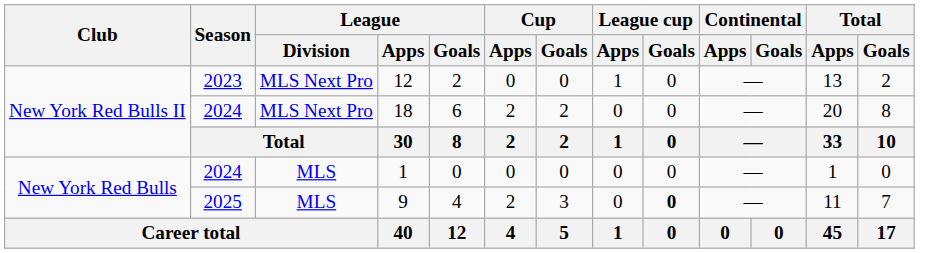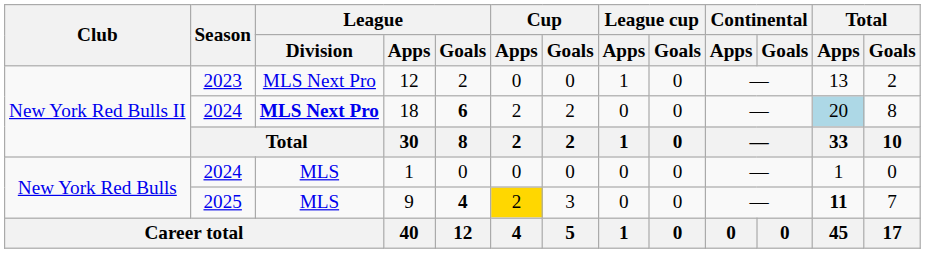(316, 111) normal -> (319, 111) bold
(457, 111) normal -> (463, 111) bold
(832, 111) no background -> (838, 111) lightblue background
(457, 202) normal -> (463, 202) bold
(510, 202) no background -> (516, 202) gold background
(671, 202) bold -> (677, 202) normal
(832, 202) normal -> (838, 202) bold
